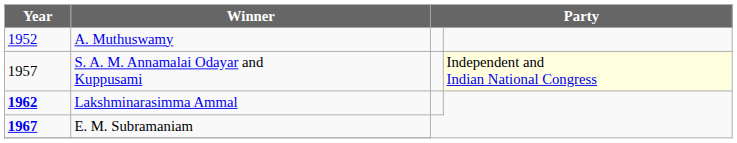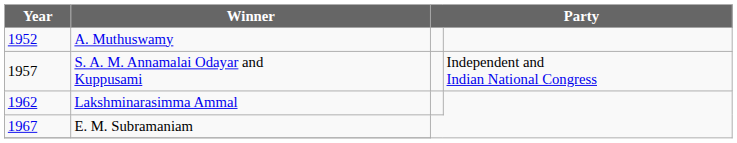(522, 71) lightyellow background -> (522, 71) no background
(23, 102) bold -> (23, 102) normal
(23, 126) bold -> (23, 126) normal
